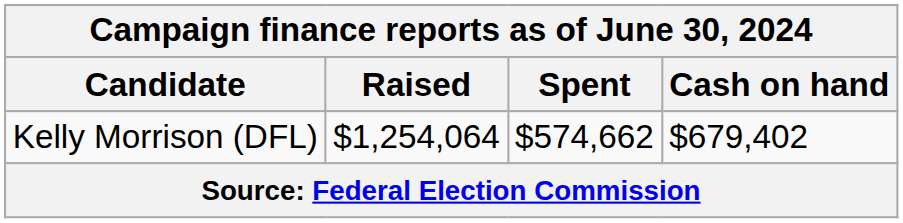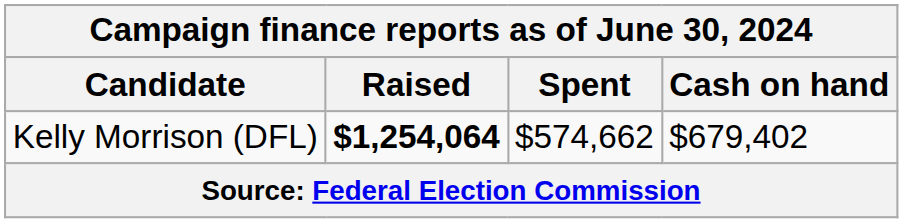(416, 136) normal -> (416, 136) bold
